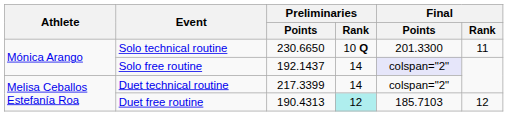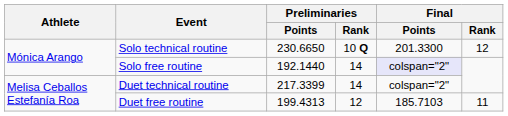(482, 49) 11 -> (482, 49) 12
(301, 67) 192.1437 -> (301, 67) 192.1440
(301, 103) 190.4313 -> (301, 103) 199.4313
(356, 103) paleturquoise background -> (356, 103) no background
(482, 103) 12 -> (482, 103) 11
